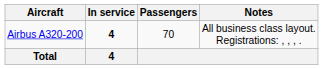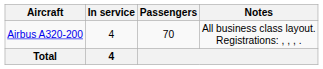(111, 34) bold -> (111, 34) normal
